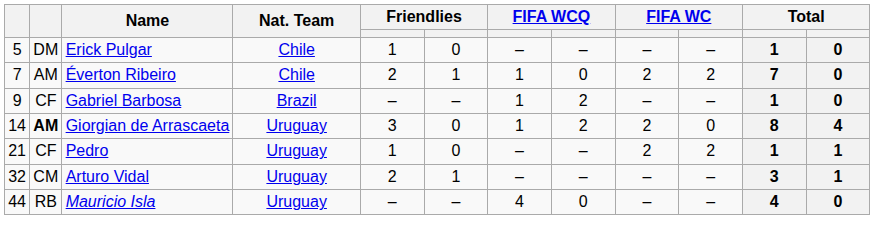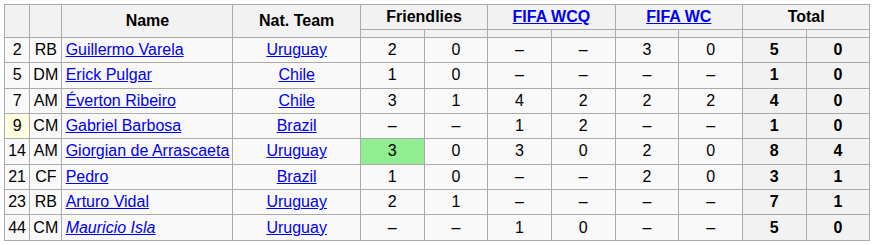+ row: (125, 49)
(392, 75) 2 -> (392, 100) 3
(520, 75) 1 -> (520, 100) 4
(583, 75) 0 -> (583, 100) 2
(774, 75) 7 -> (774, 100) 4
(17, 100) no background -> (17, 126) lightyellow background
(46, 100) CF -> (46, 126) CM
(46, 126) bold -> (46, 151) normal
(392, 126) no background -> (392, 151) lightgreen background
(520, 126) 1 -> (520, 151) 3
(583, 126) 2 -> (583, 151) 0
(297, 151) Uruguay -> (297, 176) Brazil
(711, 151) 2 -> (711, 176) 0
(774, 151) 1 -> (774, 176) 3
(17, 176) 32 -> (17, 202) 23
(46, 176) CM -> (46, 202) RB
(774, 176) 3 -> (774, 202) 7
(46, 202) RB -> (46, 227) CM
(520, 202) 4 -> (520, 227) 1
(774, 202) 4 -> (774, 227) 5
